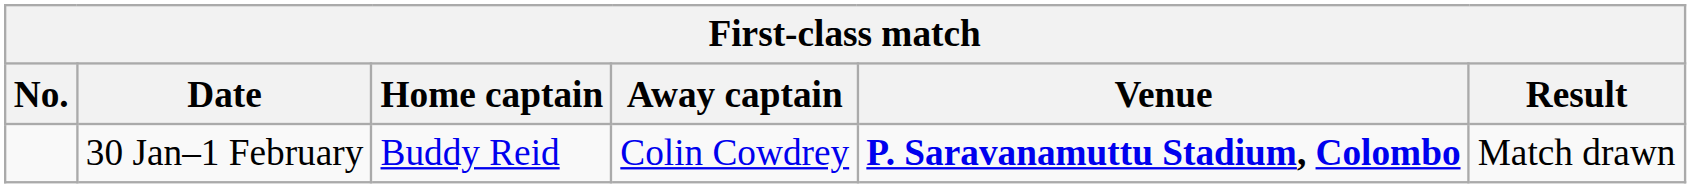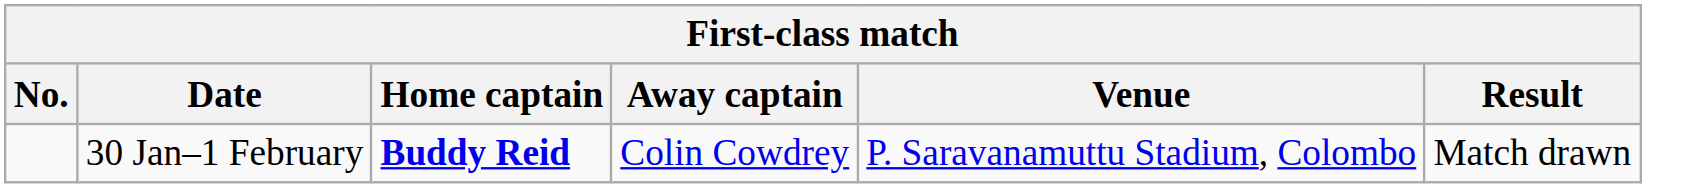(470, 152) normal -> (475, 152) bold
(1163, 152) bold -> (1141, 152) normal
